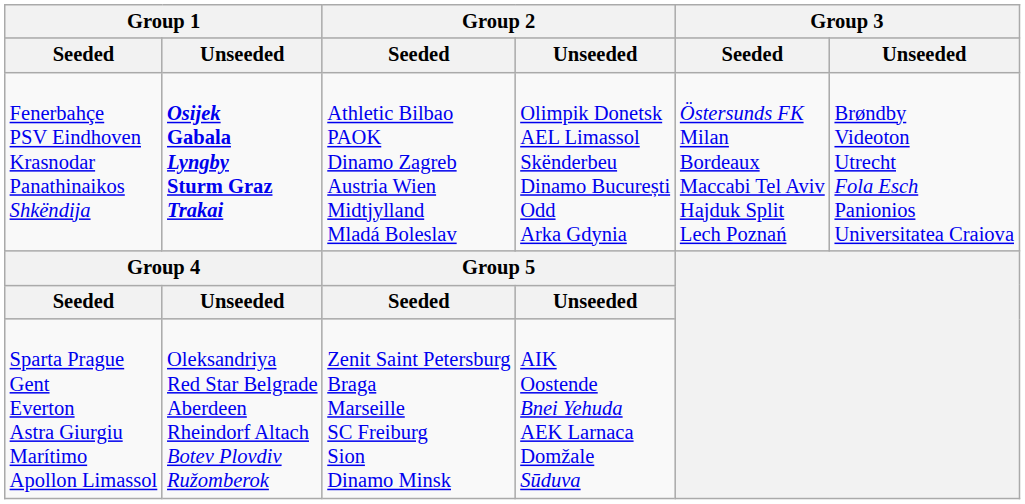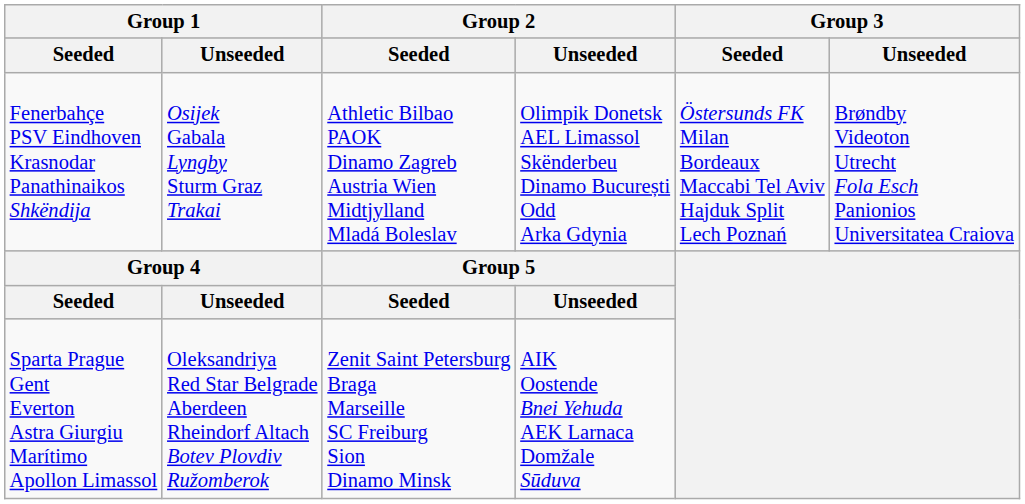(220, 161) bold -> (215, 161) normal
